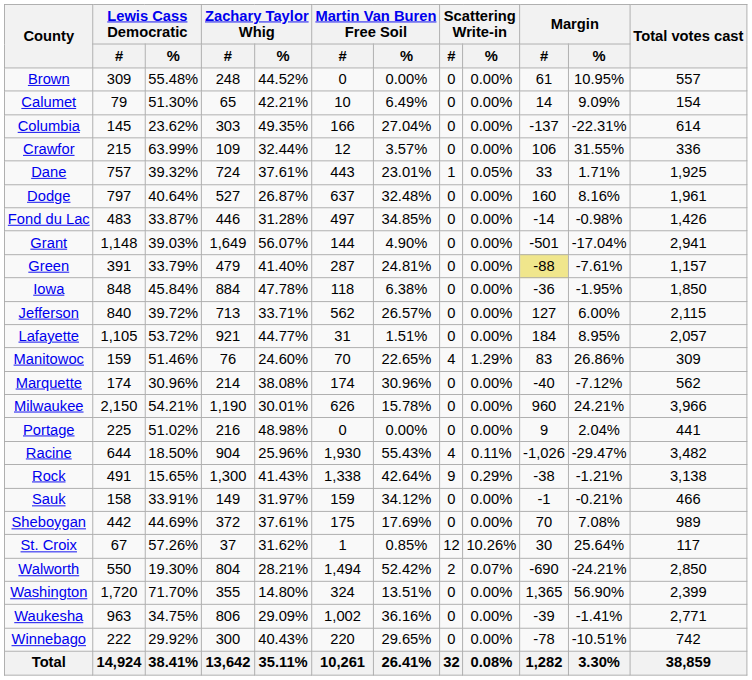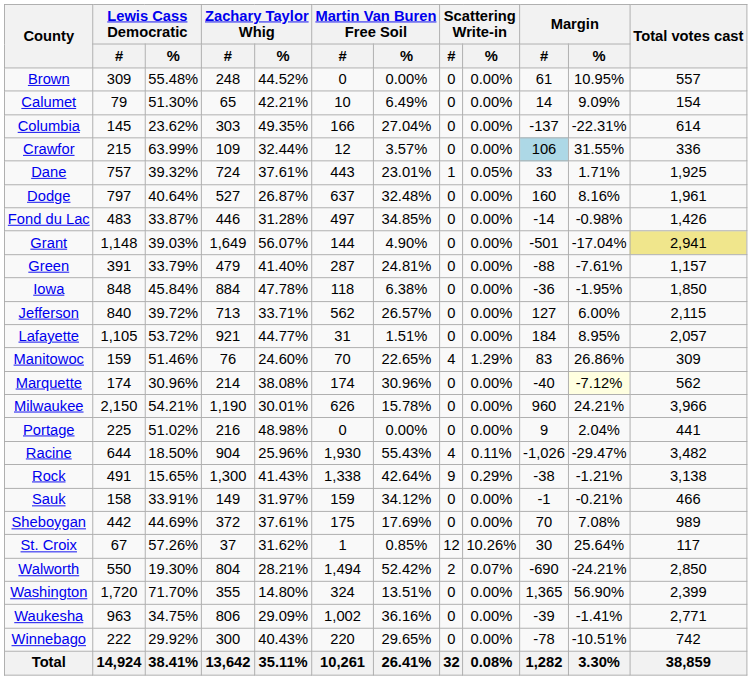(544, 149) no background -> (544, 149) lightblue background
(688, 242) no background -> (688, 242) khaki background
(544, 266) khaki background -> (544, 266) no background
(599, 382) no background -> (599, 382) lightyellow background
